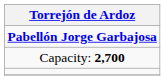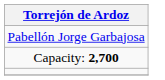(82, 36) bold -> (76, 36) normal
